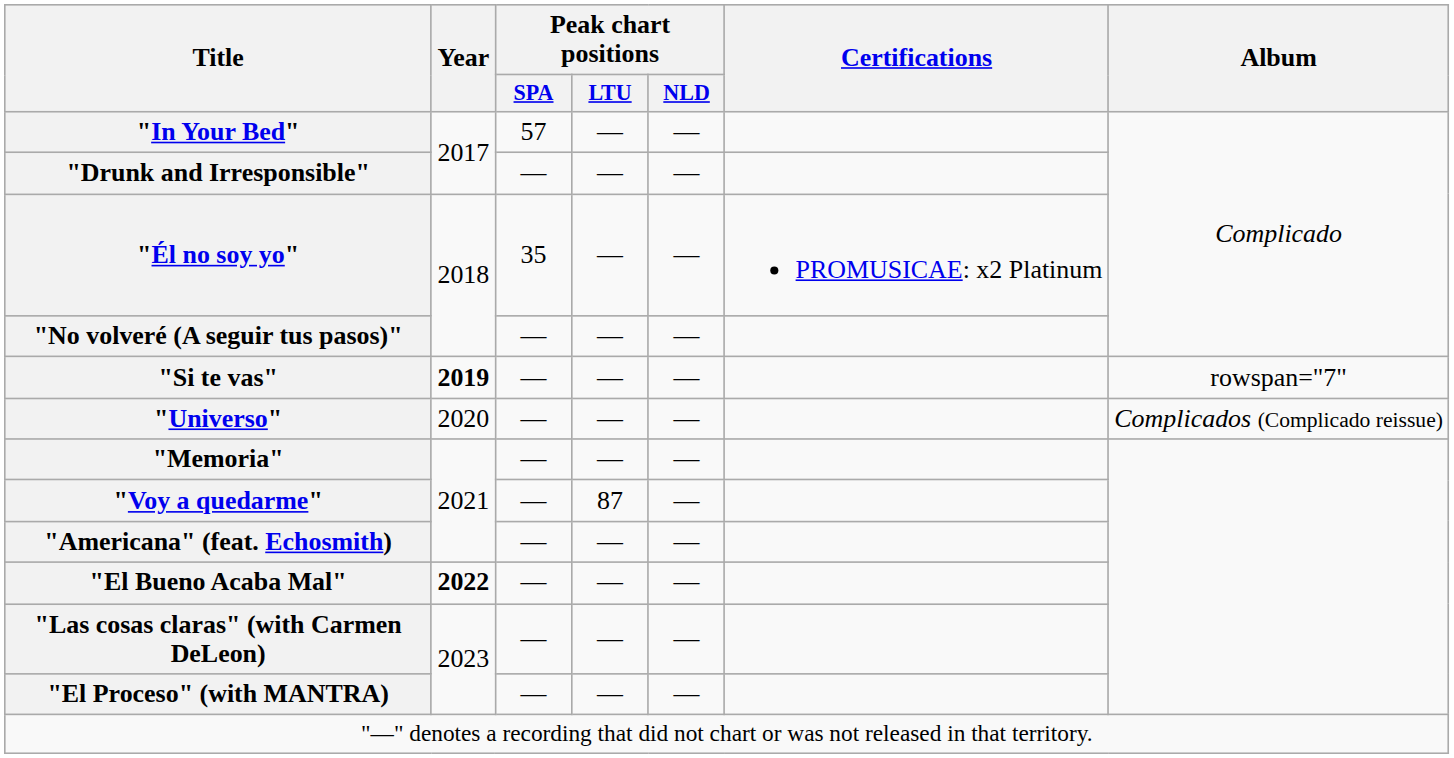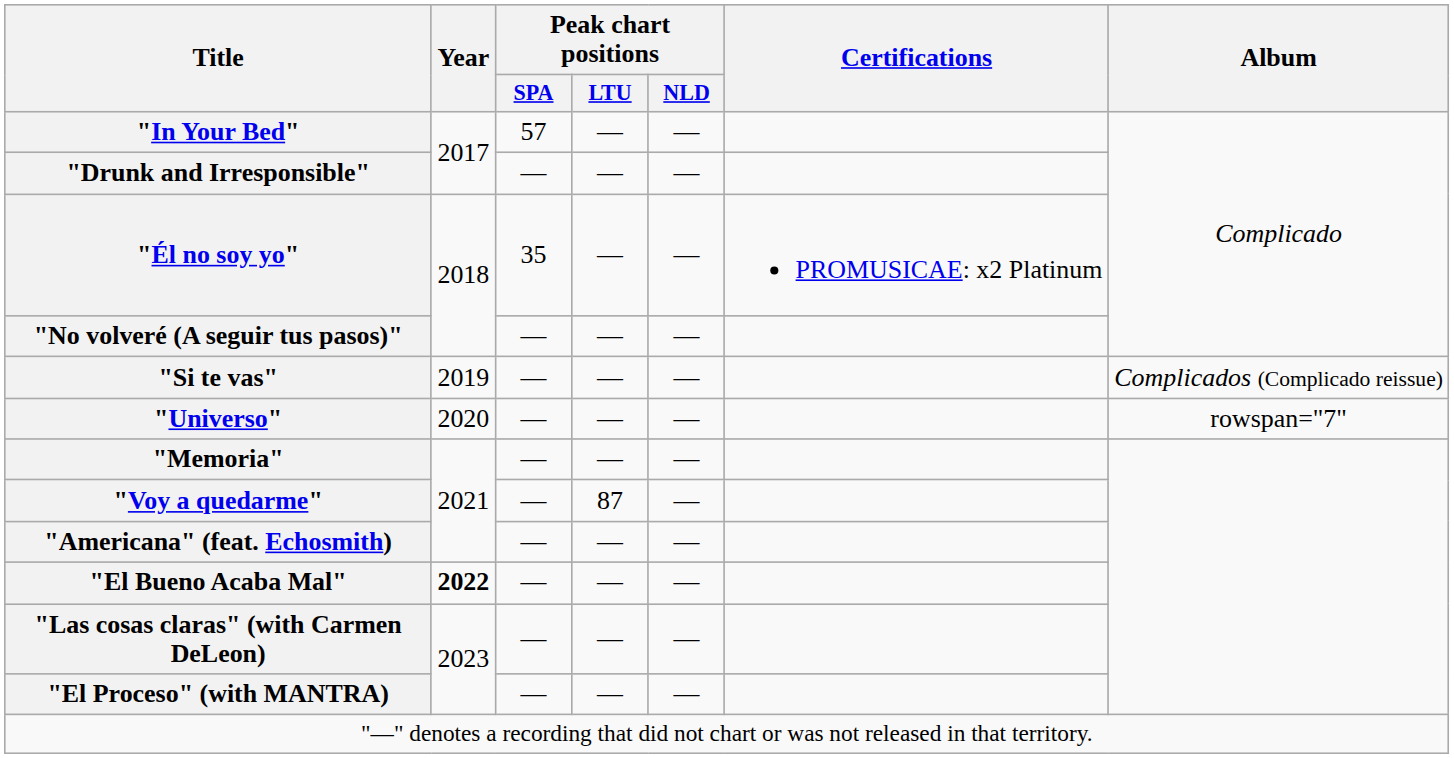(463, 377) bold -> (463, 377) normal
(1279, 377) rowspan="7" -> (1279, 377) Complicados (Complicado reissue)
(1279, 418) Complicados (Complicado reissue) -> (1279, 418) rowspan="7"
